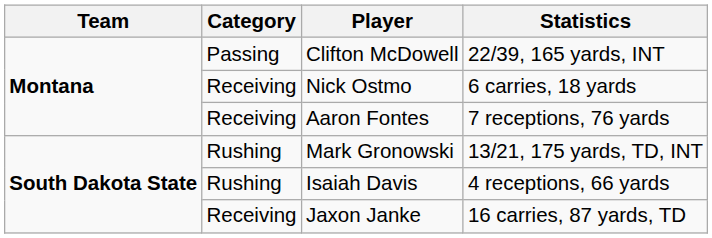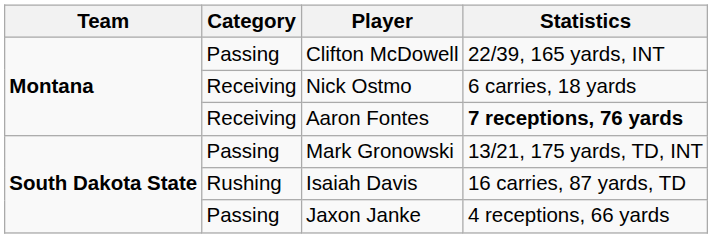(569, 118) normal -> (575, 118) bold
(244, 151) Rushing -> (243, 151) Passing
(569, 183) 4 receptions, 66 yards -> (577, 183) 16 carries, 87 yards, TD
(252, 216) Receiving -> (243, 216) Passing
(577, 216) 16 carries, 87 yards, TD -> (569, 216) 4 receptions, 66 yards
